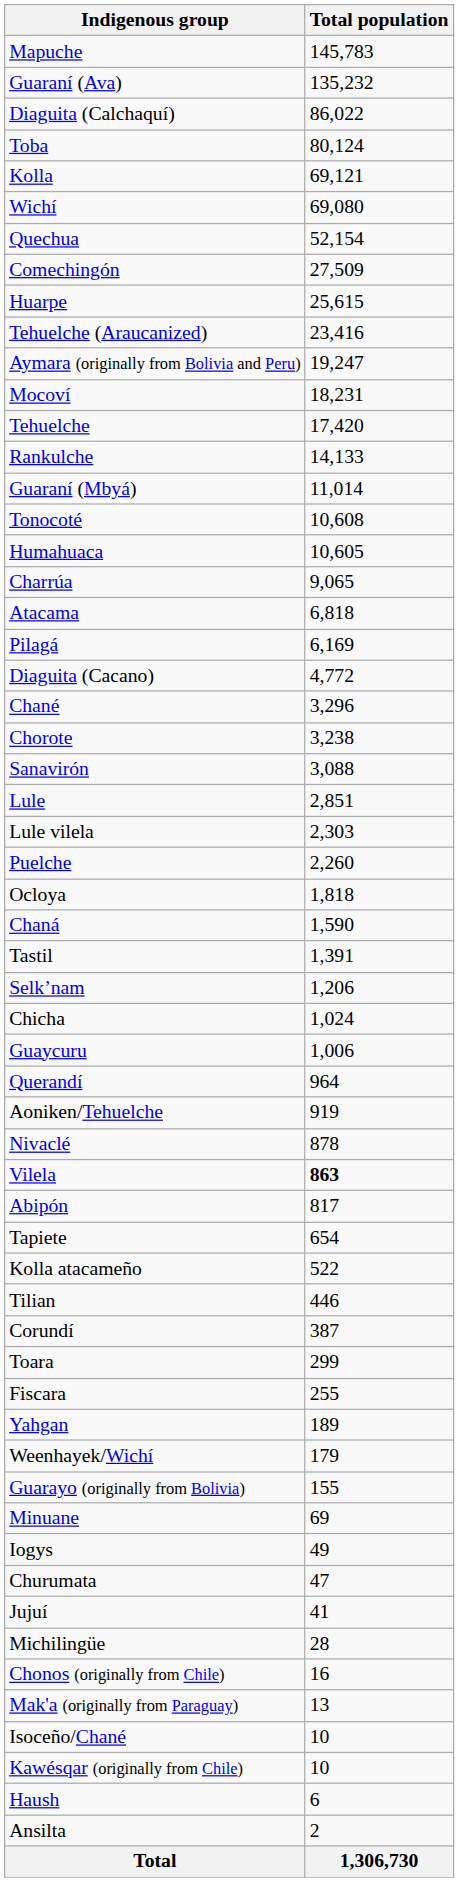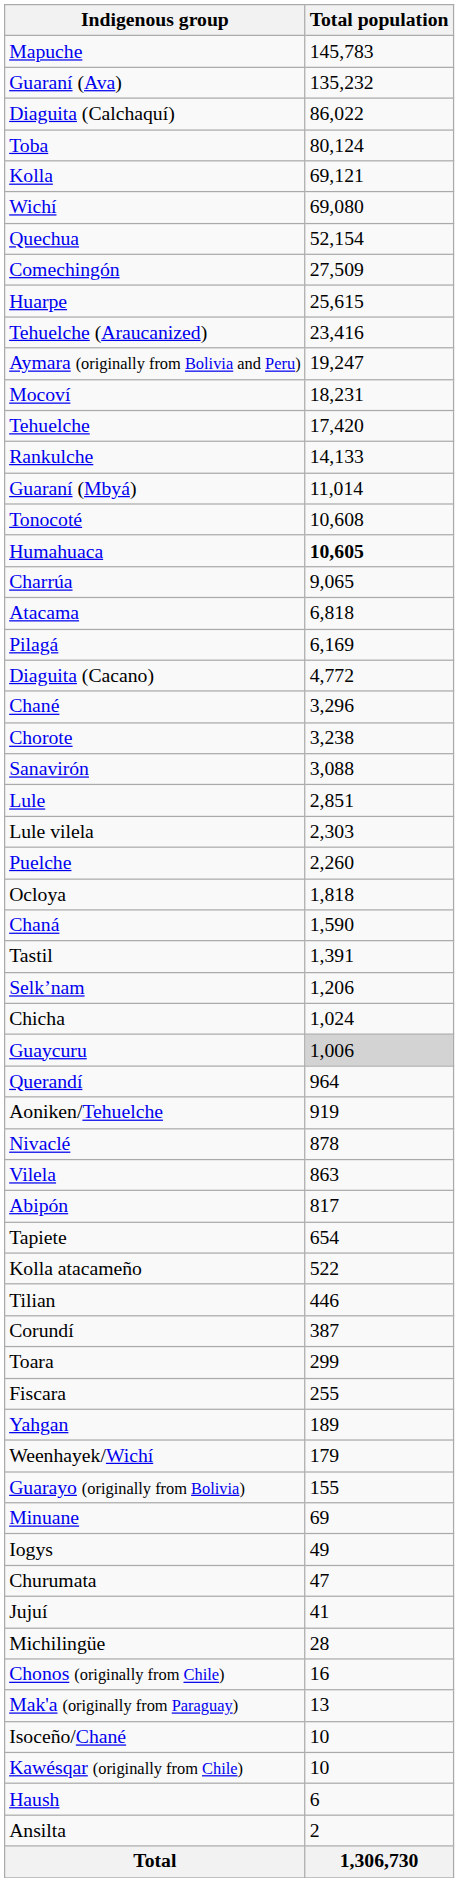(337, 550) normal -> (337, 550) bold
(332, 1050) no background -> (332, 1050) lightgrey background
(324, 1174) bold -> (324, 1174) normal
